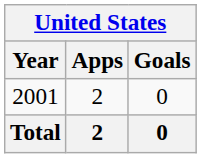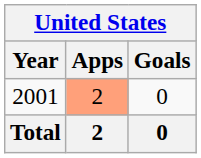(97, 96) no background -> (97, 96) lightsalmon background
